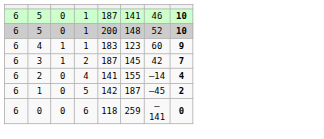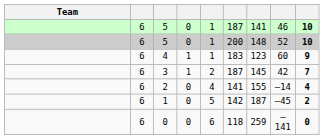+ column: (67, 12)
